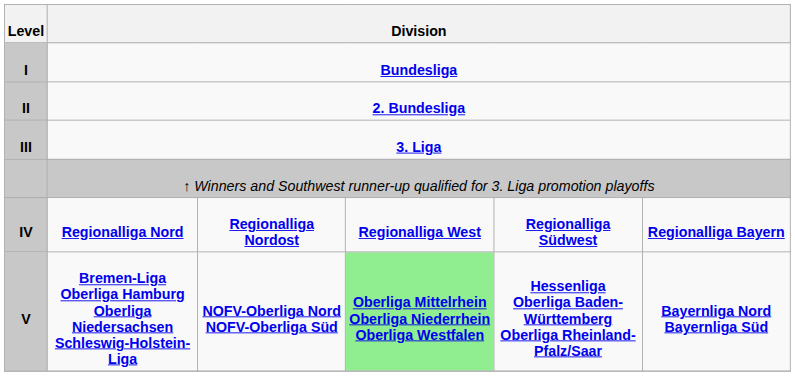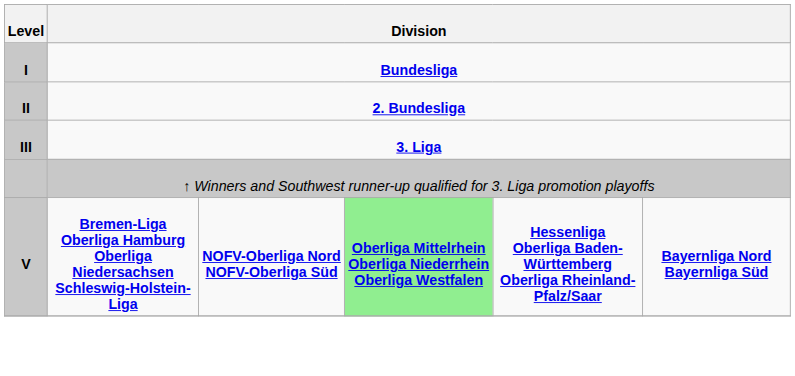- row: (26, 232)
